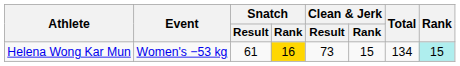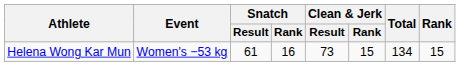(288, 52) gold background -> (288, 52) no background
(437, 52) paleturquoise background -> (437, 52) no background
